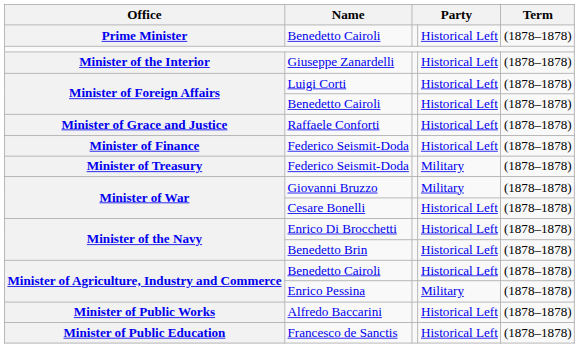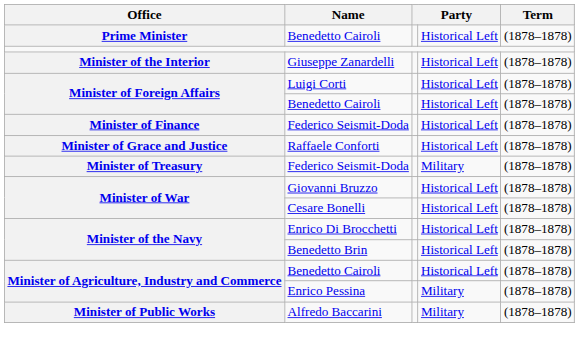rows swapped: (144, 124) <-> (144, 145)
(442, 187) Military -> (459, 187) Historical Left
(459, 312) Historical Left -> (442, 312) Military
- row: (144, 333)
